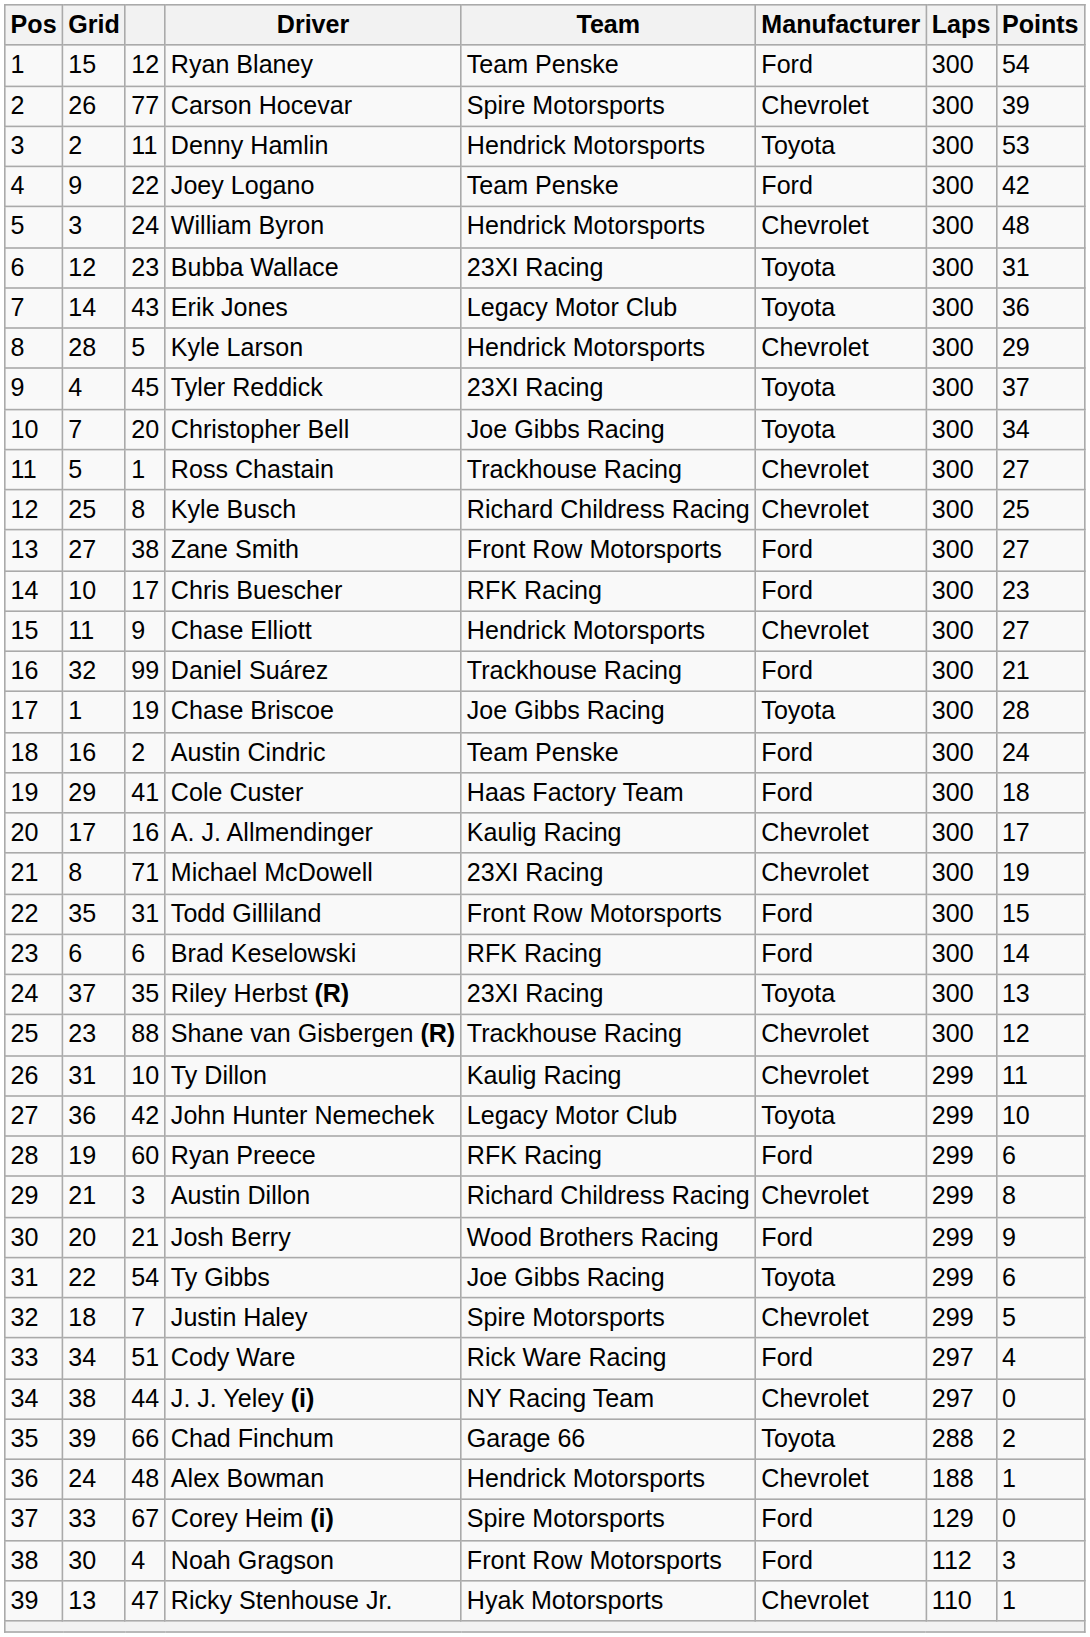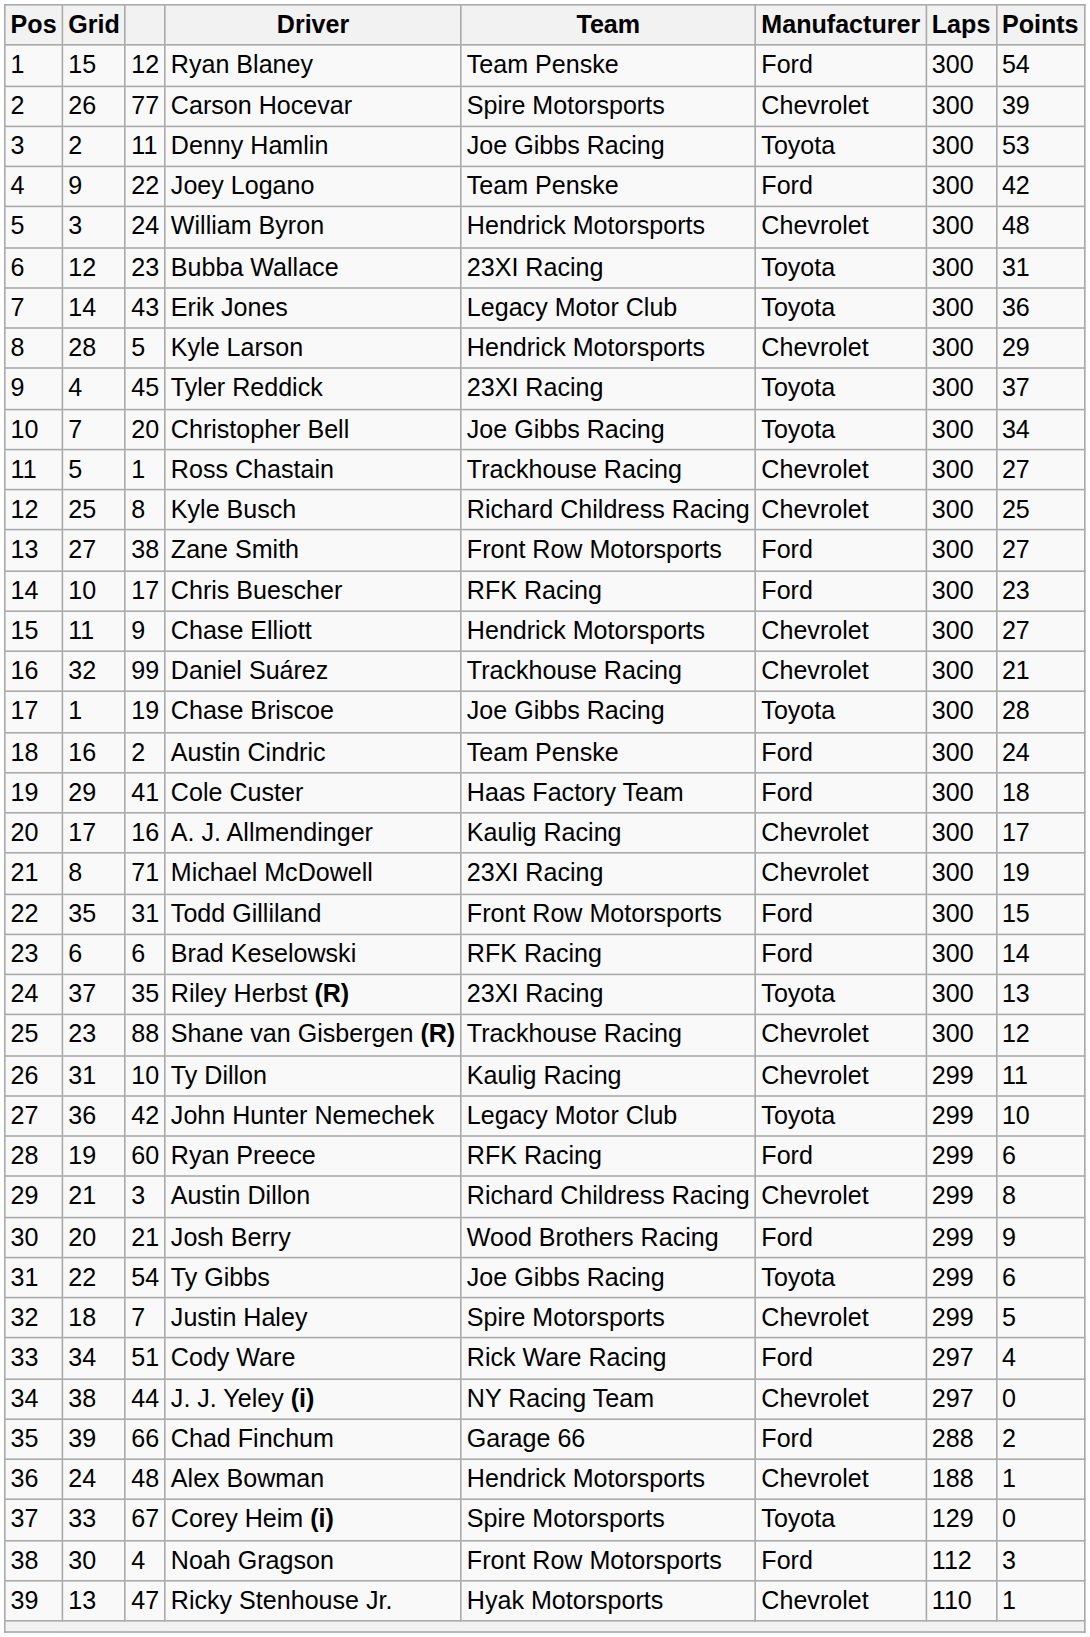(586, 145) Hendrick Motorsports -> (566, 145) Joe Gibbs Racing
(787, 670) Ford -> (815, 670) Chevrolet
(798, 1438) Toyota -> (787, 1438) Ford
(787, 1519) Ford -> (798, 1519) Toyota
